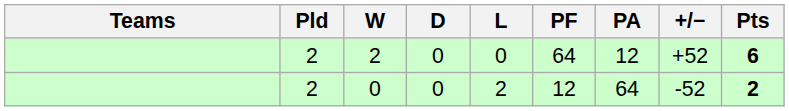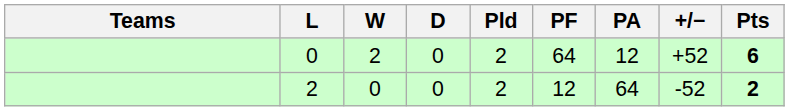columns swapped: (312, 21) <-> (501, 21)
